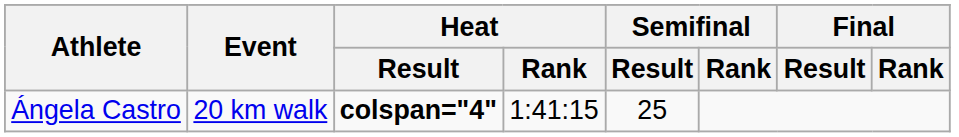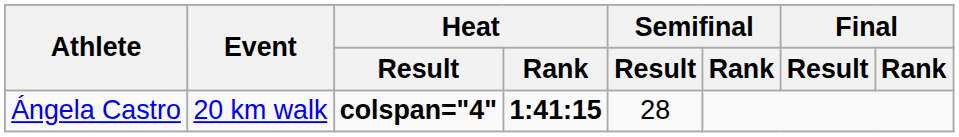(554, 111) normal -> (556, 111) bold
(652, 111) 25 -> (655, 111) 28
